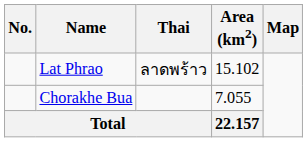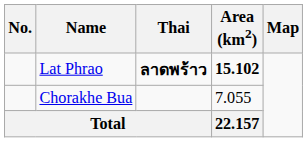(174, 69) normal -> (174, 69) bold
(237, 69) normal -> (237, 69) bold
